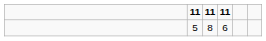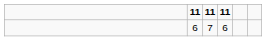(195, 28) 5 -> (195, 28) 6
(210, 28) 8 -> (210, 28) 7
